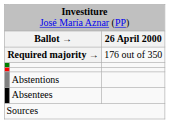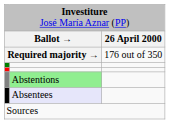(35, 79) no background -> (35, 79) lightgreen background
(32, 95) no background -> (32, 95) lavender background
